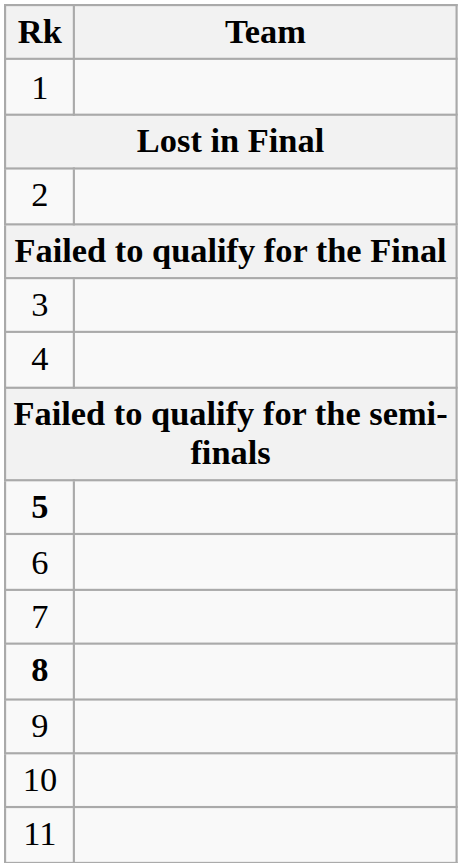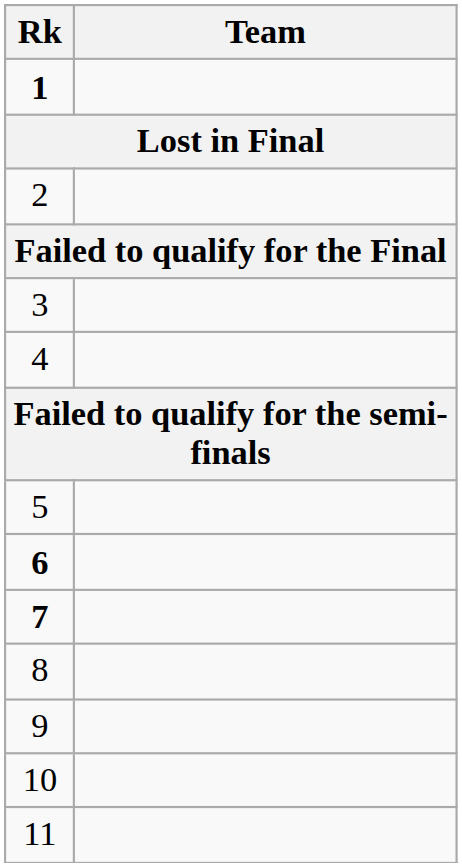(40, 86) normal -> (40, 86) bold
(40, 506) bold -> (40, 506) normal
(40, 561) normal -> (40, 561) bold
(40, 616) normal -> (40, 616) bold
(40, 670) bold -> (40, 670) normal
